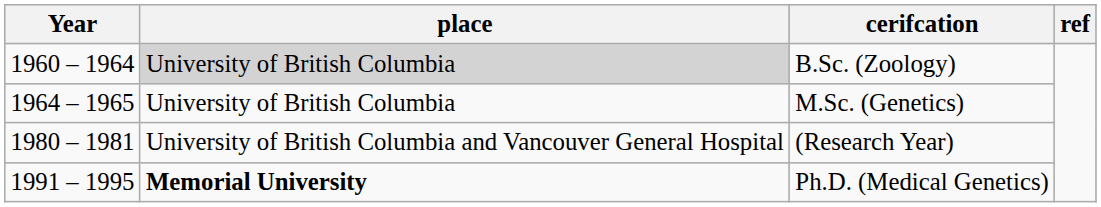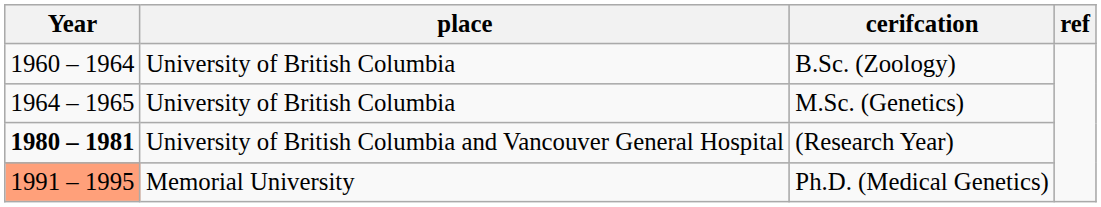(301, 63) lightgrey background -> (301, 63) no background
(72, 142) normal -> (72, 142) bold
(72, 181) no background -> (72, 181) lightsalmon background
(256, 181) bold -> (250, 181) normal
